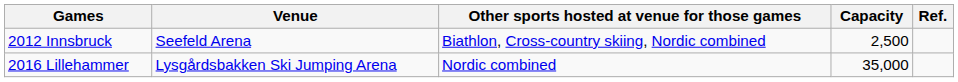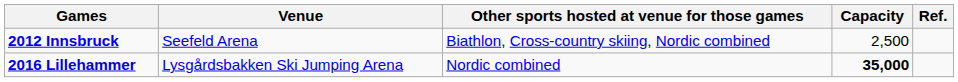(60, 40) normal -> (63, 40) bold
(68, 64) normal -> (72, 64) bold
(885, 64) normal -> (886, 64) bold
